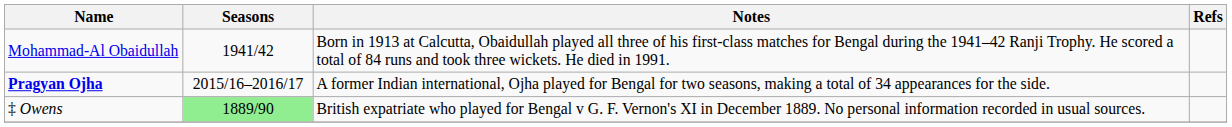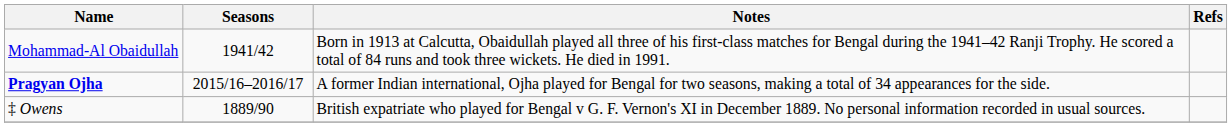(248, 109) lightgreen background -> (248, 109) no background
